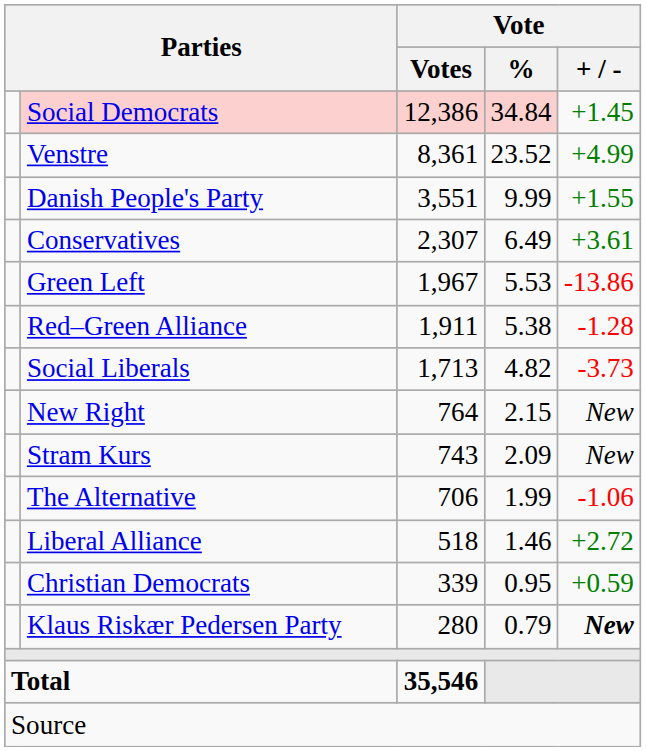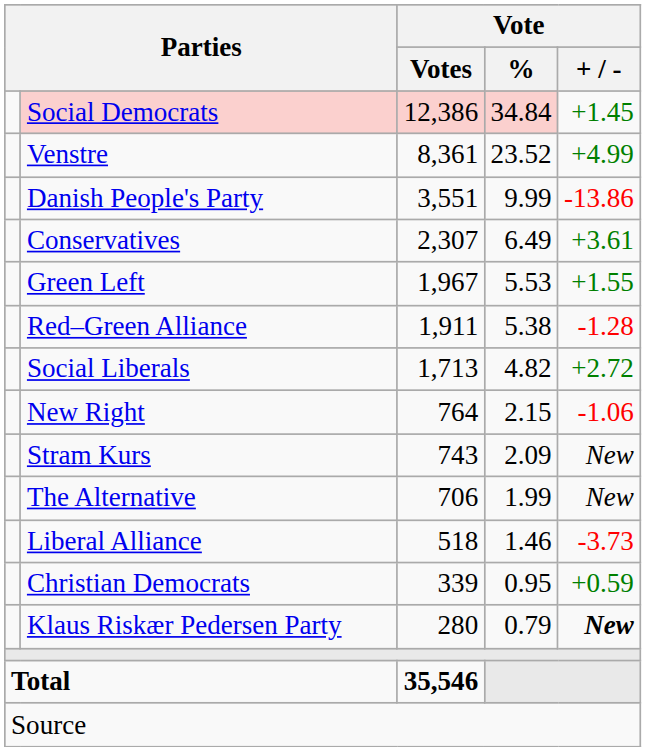(602, 197) +1.55 -> (599, 197) -13.86
(599, 283) -13.86 -> (602, 283) +1.55
(606, 369) -3.73 -> (602, 369) +2.72
(610, 411) New -> (606, 411) -1.06
(606, 497) -1.06 -> (610, 497) New
(602, 540) +2.72 -> (606, 540) -3.73
